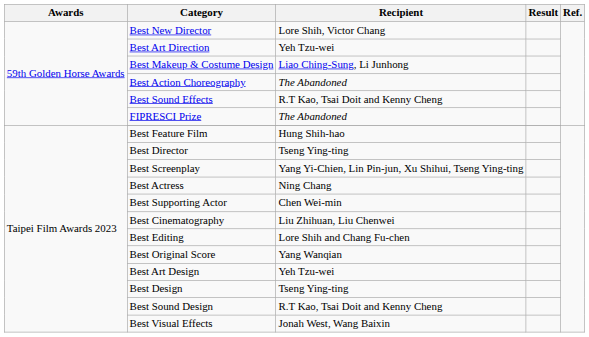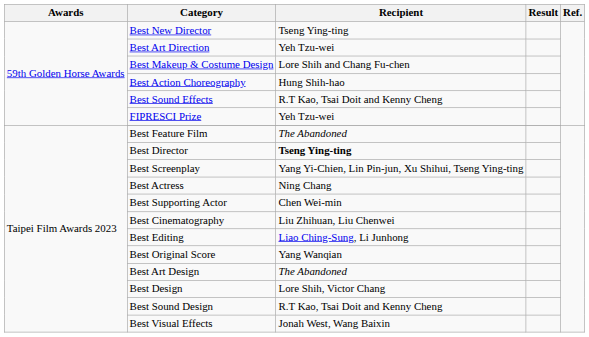(332, 30) Lore Shih, Victor Chang -> (313, 30) Tseng Ying-ting
(343, 64) Liao Ching-Sung, Li Junhong -> (344, 64) Lore Shih and Chang Fu-chen
(313, 82) The Abandoned -> (312, 82) Hung Shih-hao
(313, 116) The Abandoned -> (306, 116) Yeh Tzu-wei
(312, 133) Hung Shih-hao -> (313, 133) The Abandoned
(313, 151) normal -> (315, 151) bold
(344, 237) Lore Shih and Chang Fu-chen -> (343, 237) Liao Ching-Sung, Li Junhong
(306, 271) Yeh Tzu-wei -> (313, 271) The Abandoned
(313, 289) Tseng Ying-ting -> (332, 289) Lore Shih, Victor Chang
